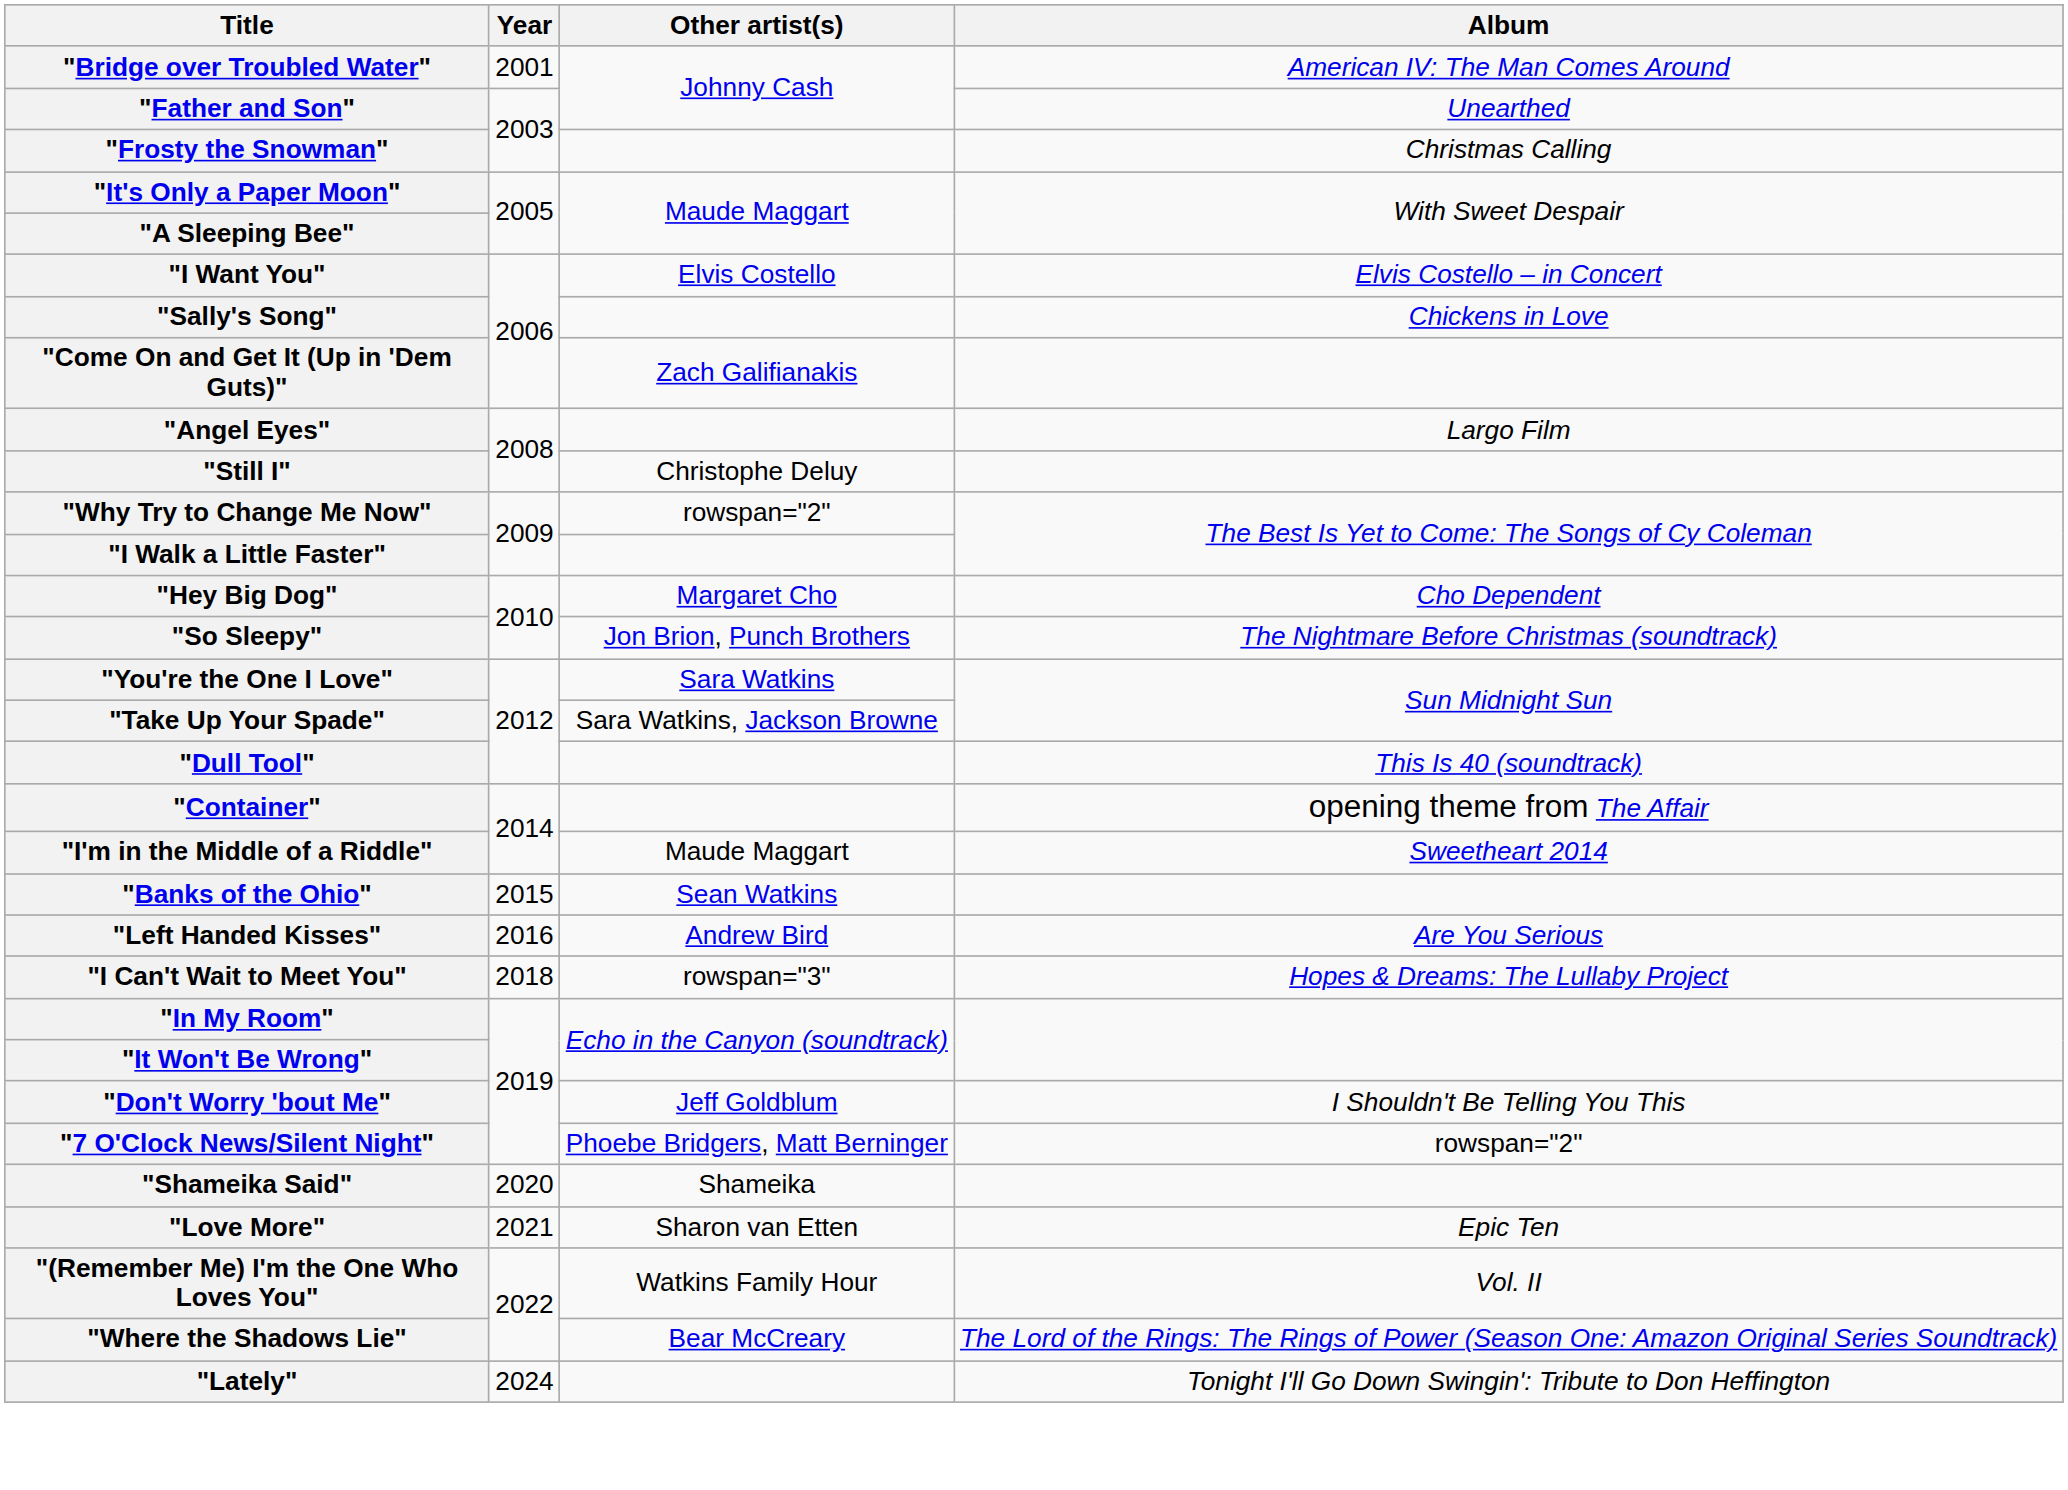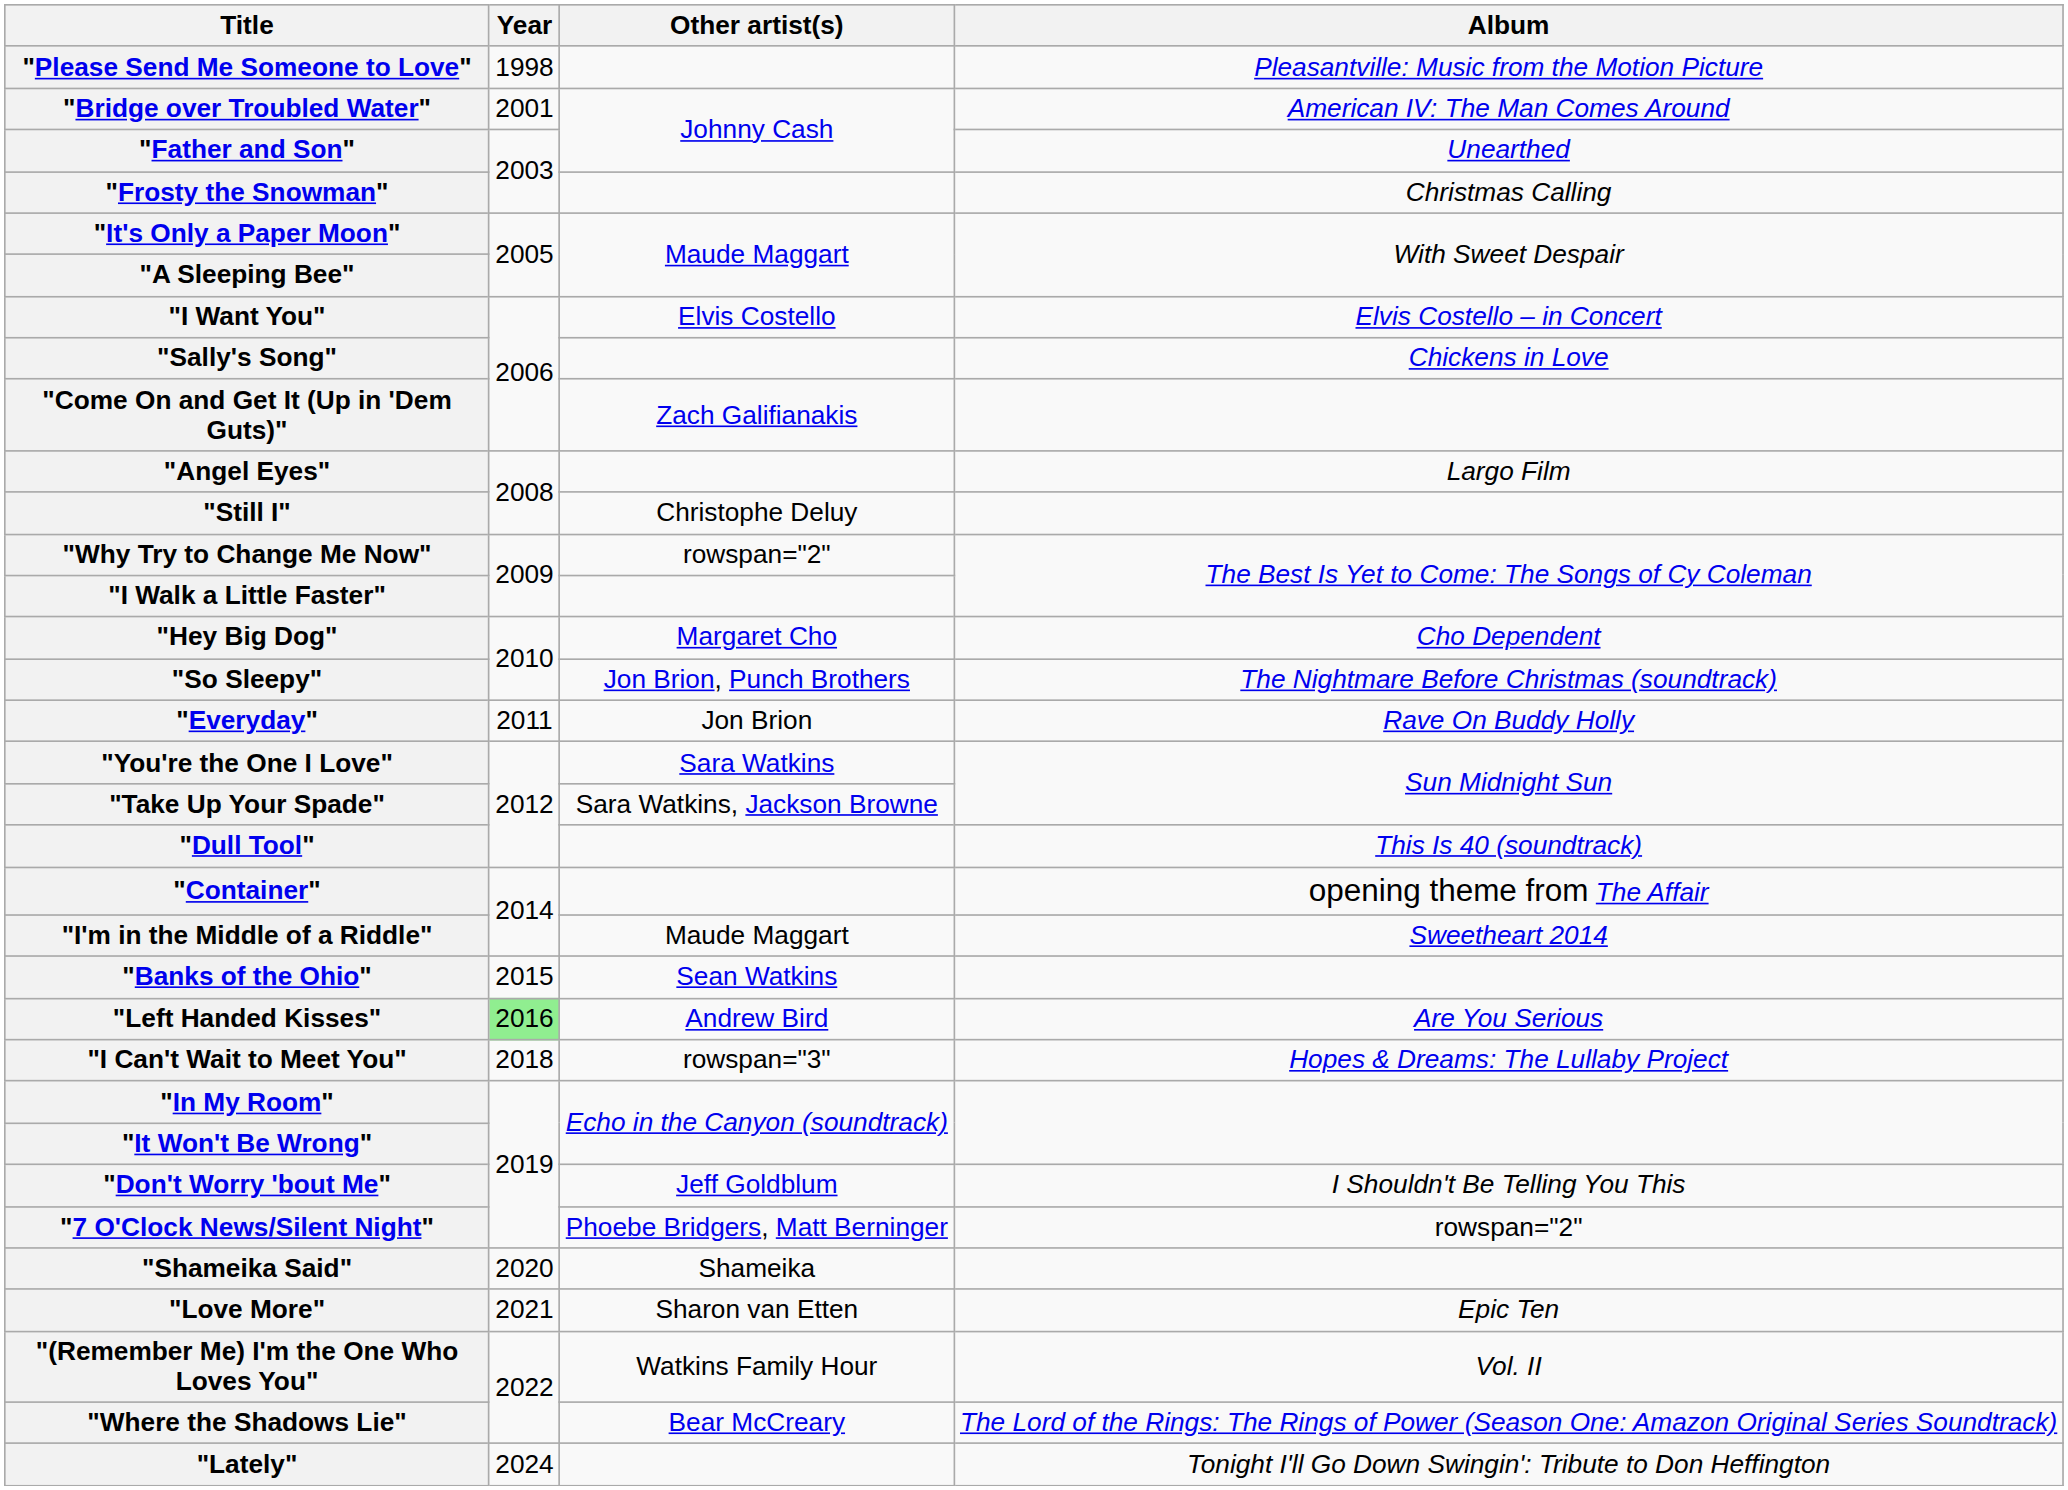+ row: (247, 66)
+ row: (247, 720)
(524, 935) no background -> (524, 1018) lightgreen background
